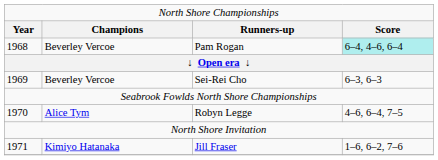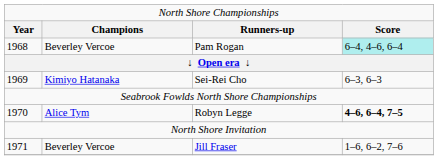(80, 79) Beverley Vercoe -> (82, 79) Kimiyo Hatanaka
(374, 113) normal -> (374, 113) bold
(82, 146) Kimiyo Hatanaka -> (80, 146) Beverley Vercoe
